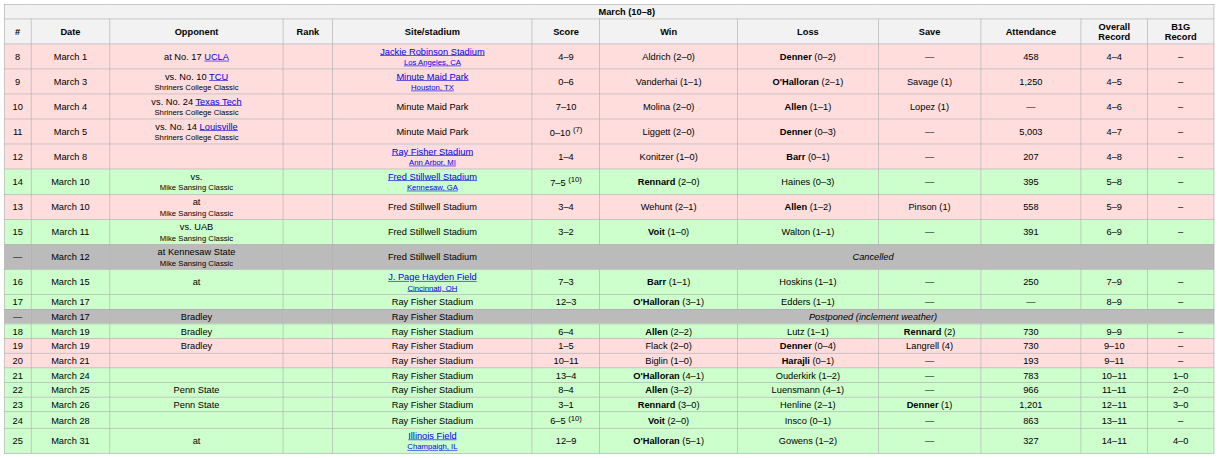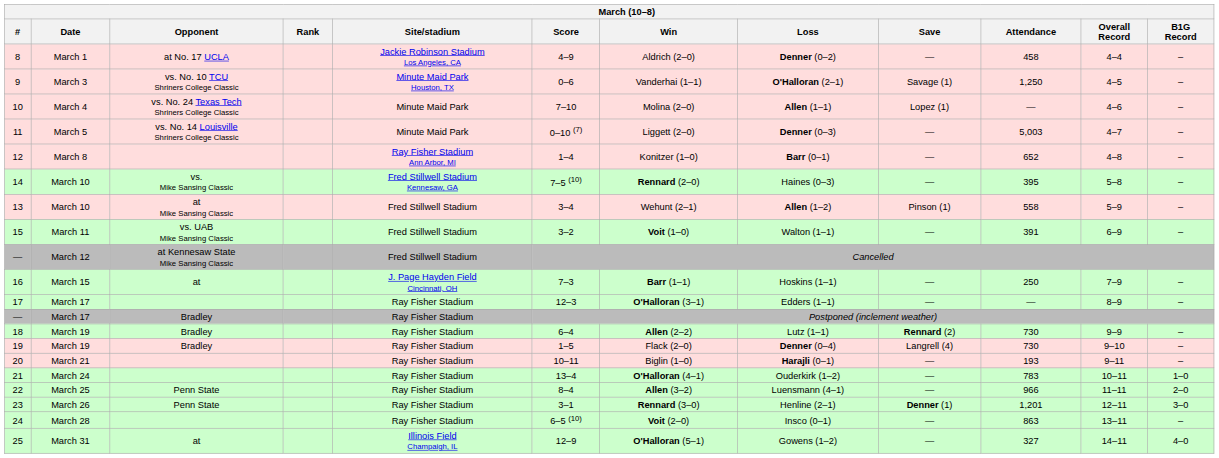(1031, 157) 207 -> (1031, 157) 652
